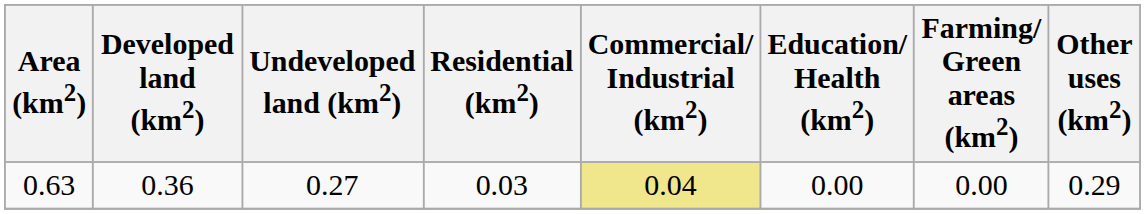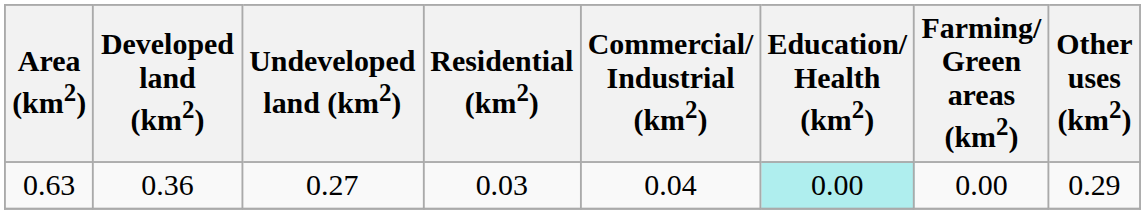(671, 184) khaki background -> (671, 184) no background
(837, 184) no background -> (837, 184) paleturquoise background
